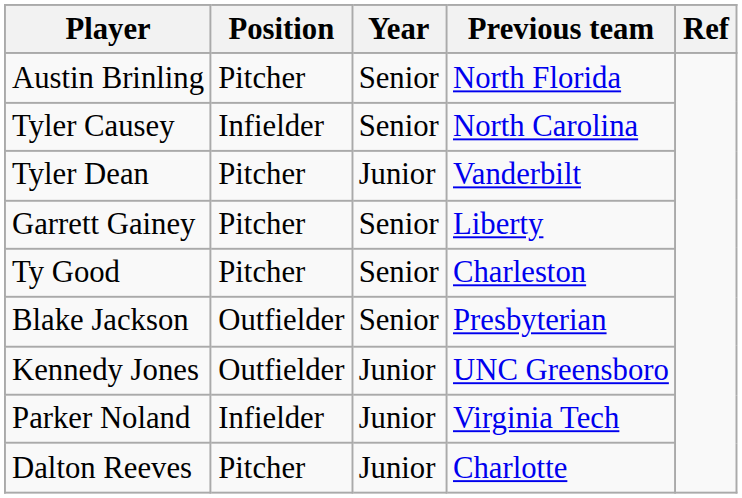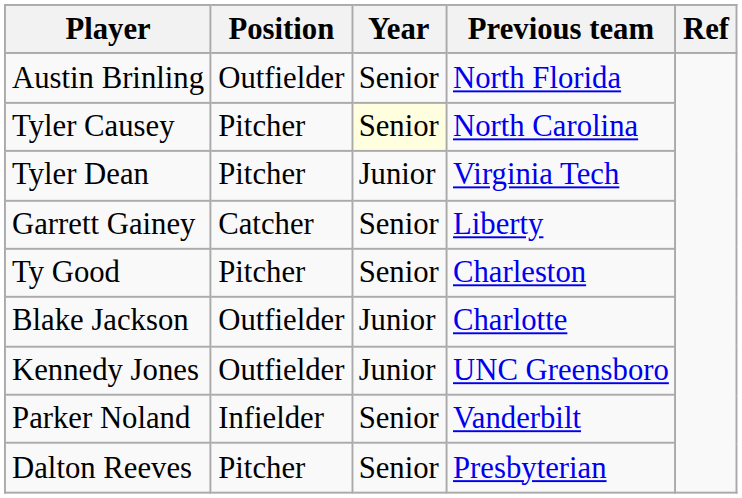(262, 77) Pitcher -> (281, 77) Outfielder
(271, 126) Infielder -> (262, 126) Pitcher
(399, 126) no background -> (399, 126) lightyellow background
(517, 175) Vanderbilt -> (536, 175) Virginia Tech
(262, 223) Pitcher -> (266, 223) Catcher
(399, 321) Senior -> (397, 321) Junior
(530, 321) Presbyterian -> (510, 321) Charlotte
(397, 418) Junior -> (399, 418) Senior
(536, 418) Virginia Tech -> (517, 418) Vanderbilt
(397, 467) Junior -> (399, 467) Senior
(510, 467) Charlotte -> (530, 467) Presbyterian
